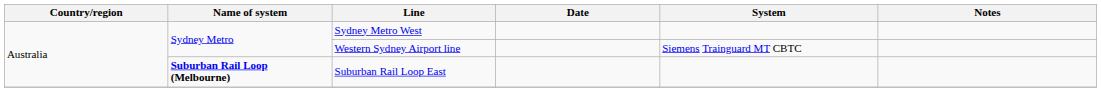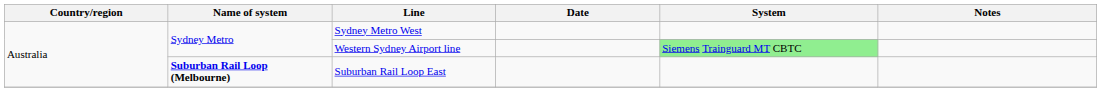(732, 48) no background -> (732, 48) lightgreen background
